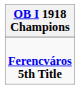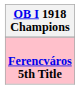(40, 67) no background -> (40, 67) pink background
